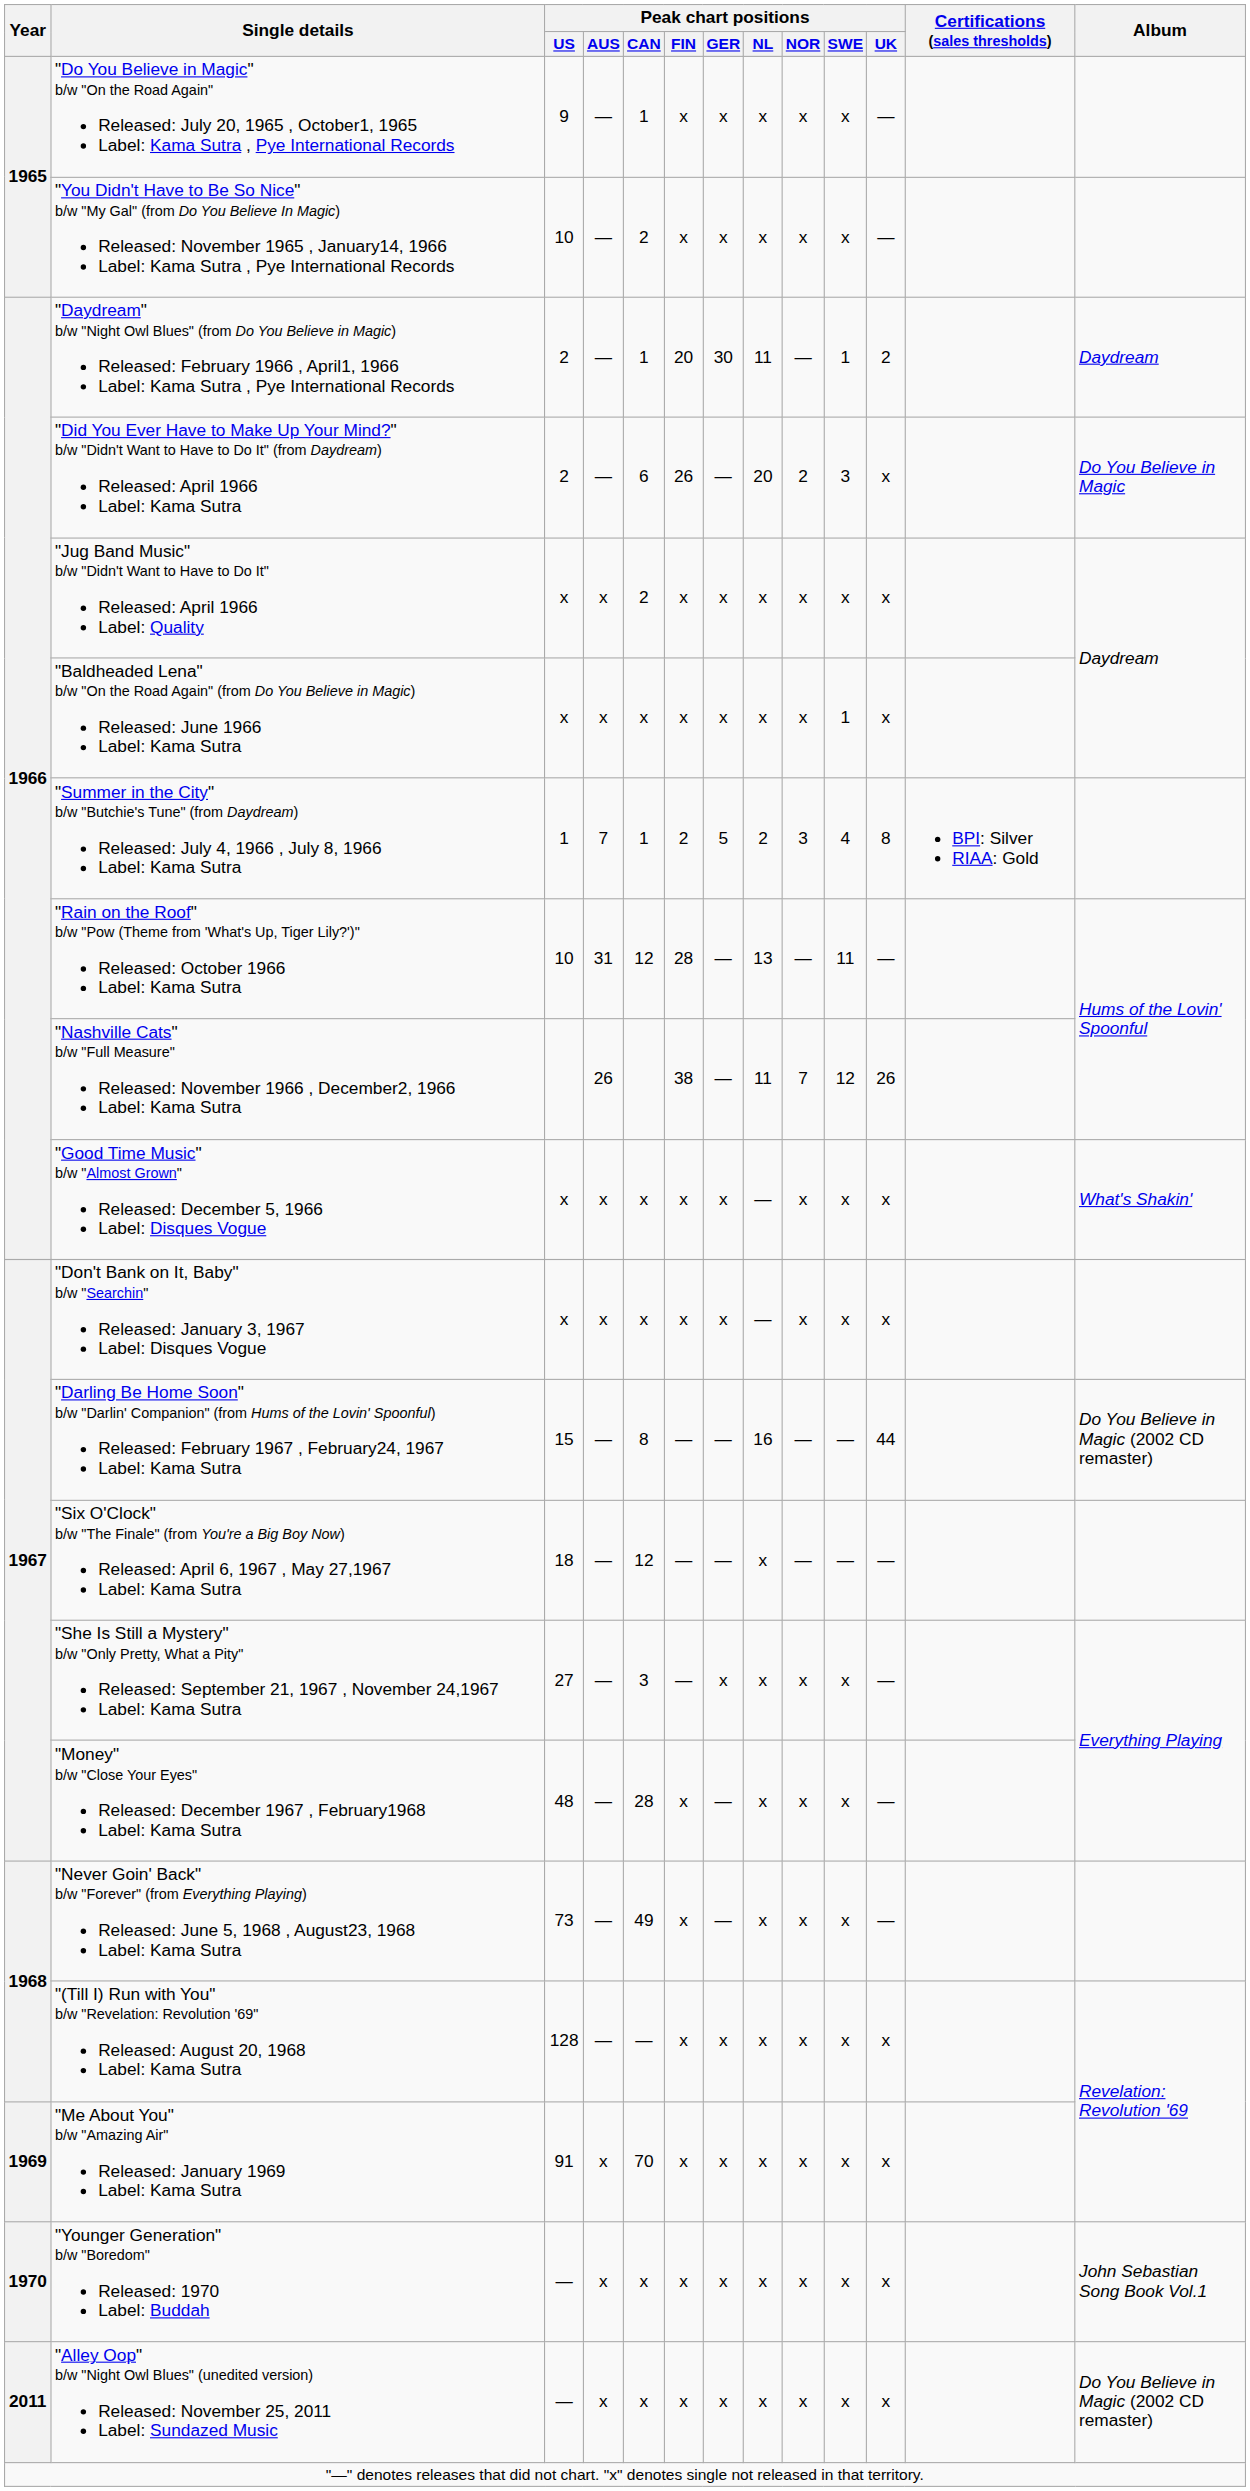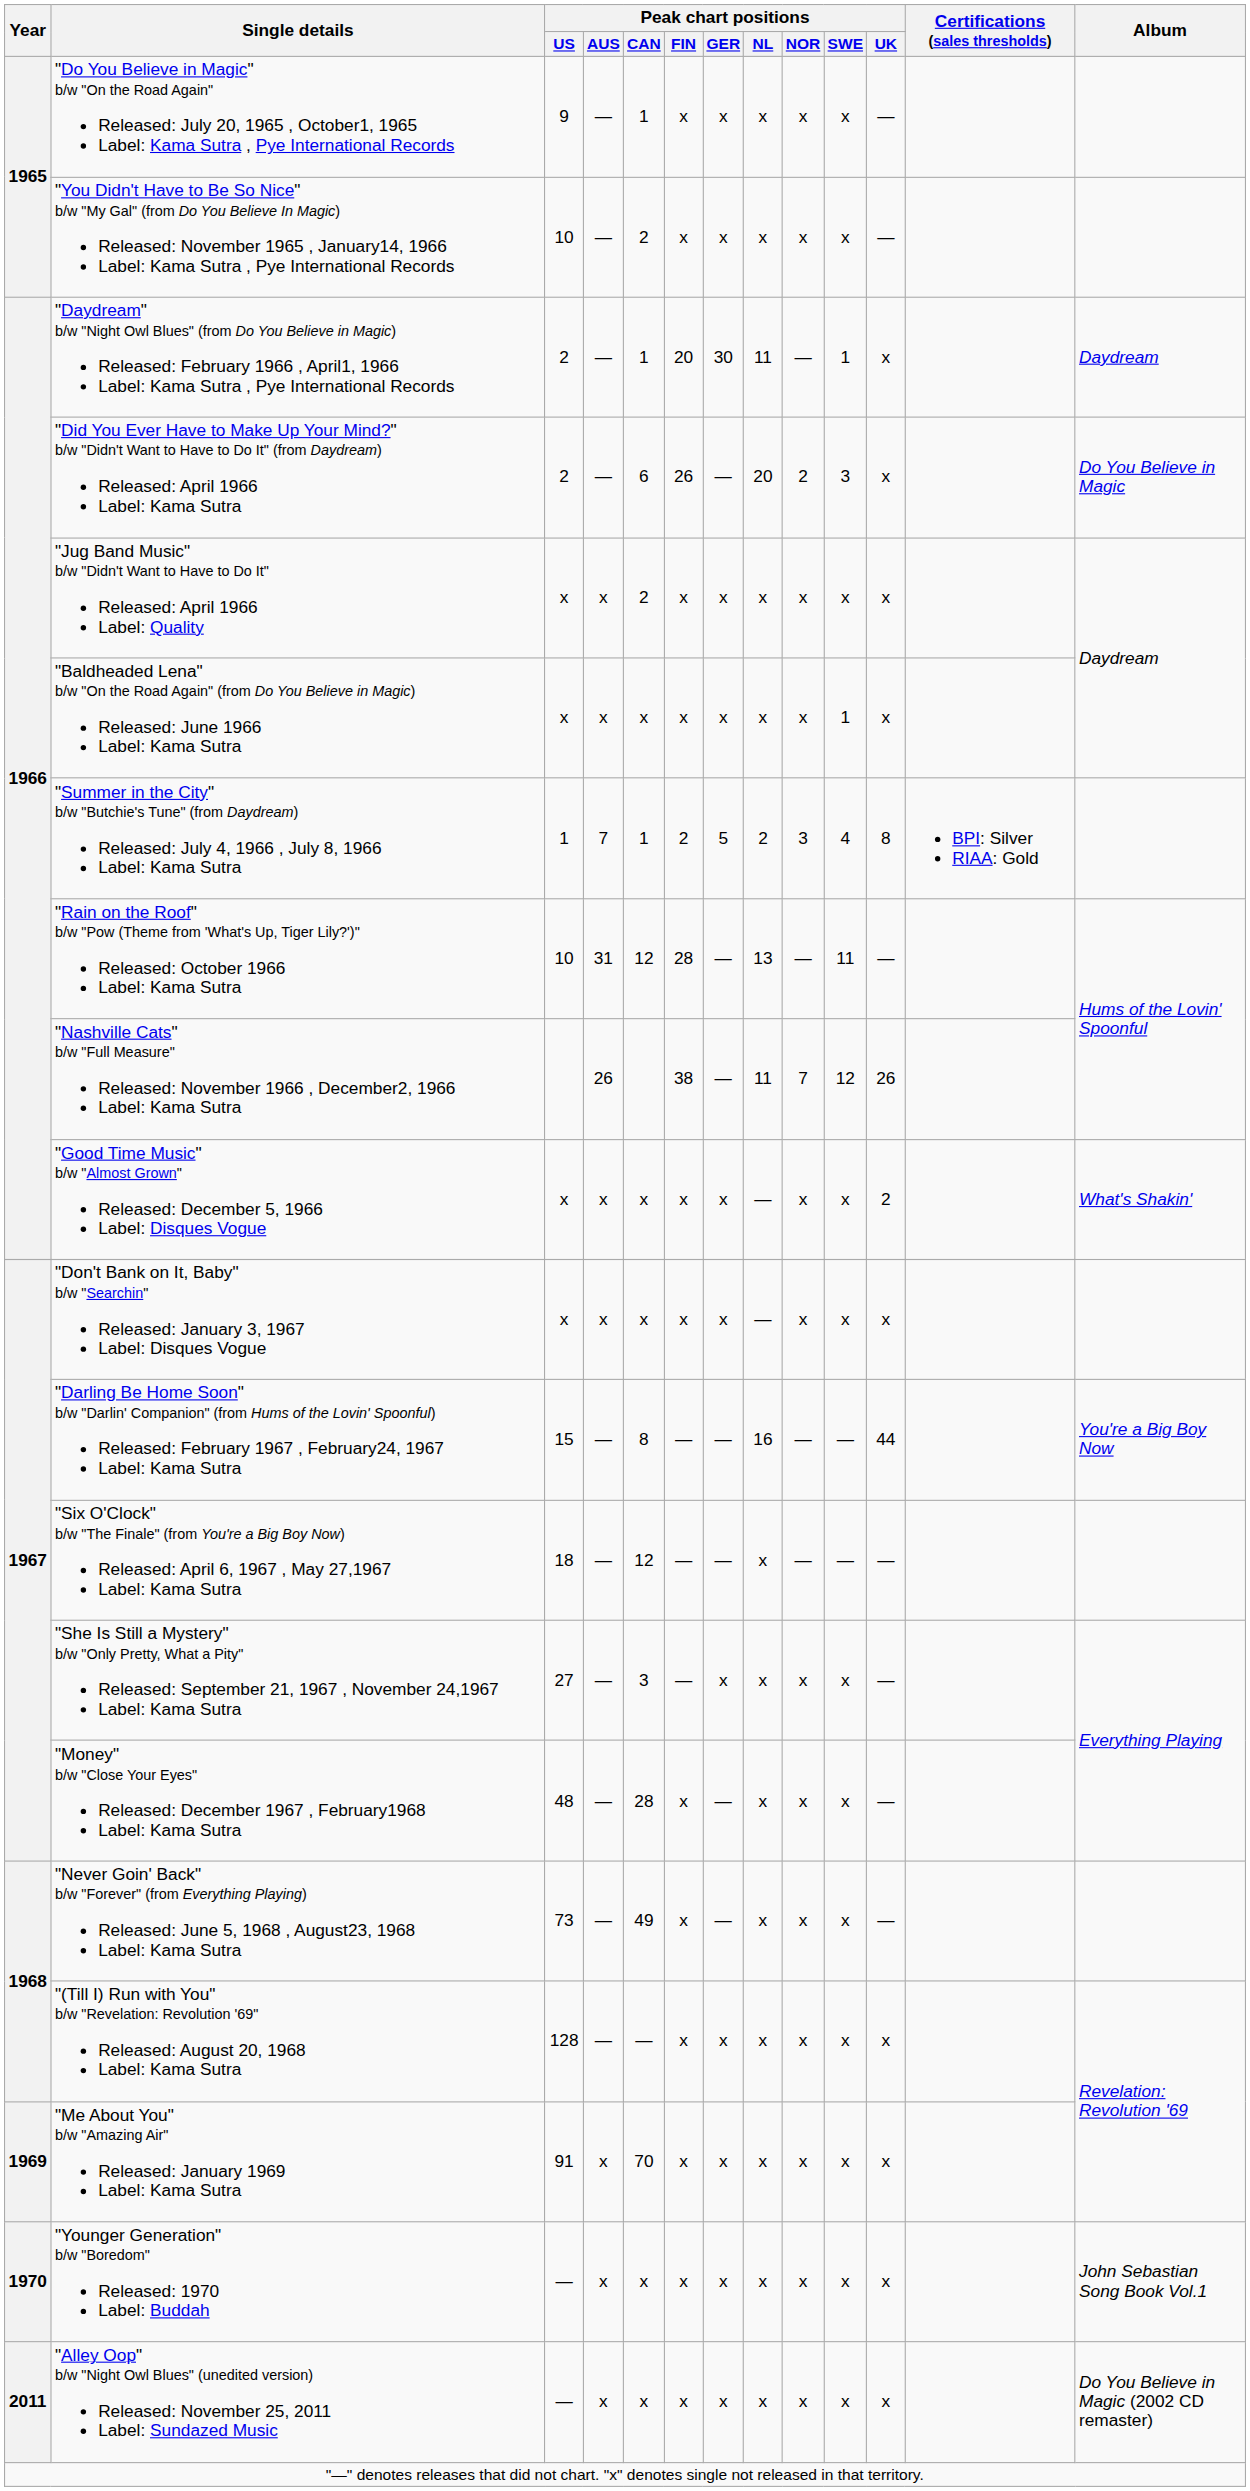(886, 357) 2 -> (886, 357) x
(886, 1199) x -> (886, 1199) 2
(1147, 1439) Do You Believe in Magic (2002 CD remaster) -> (1143, 1439) You're a Big Boy Now
